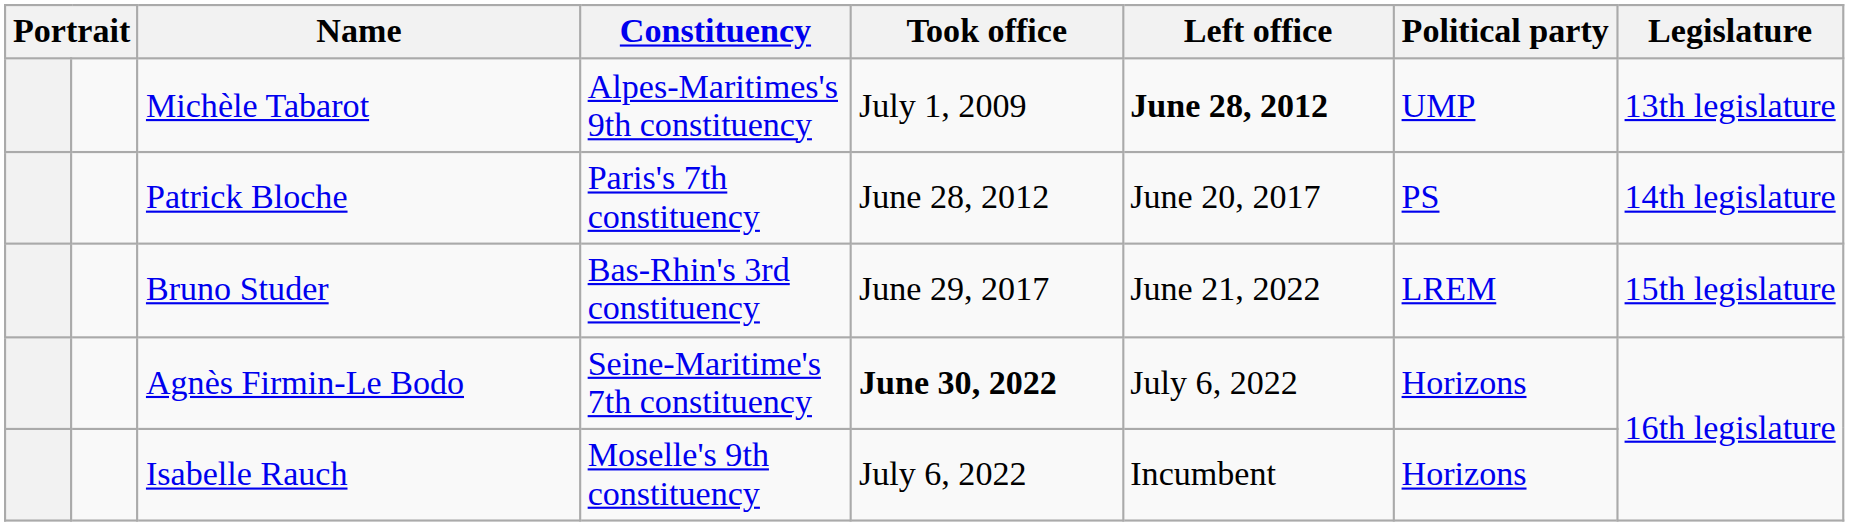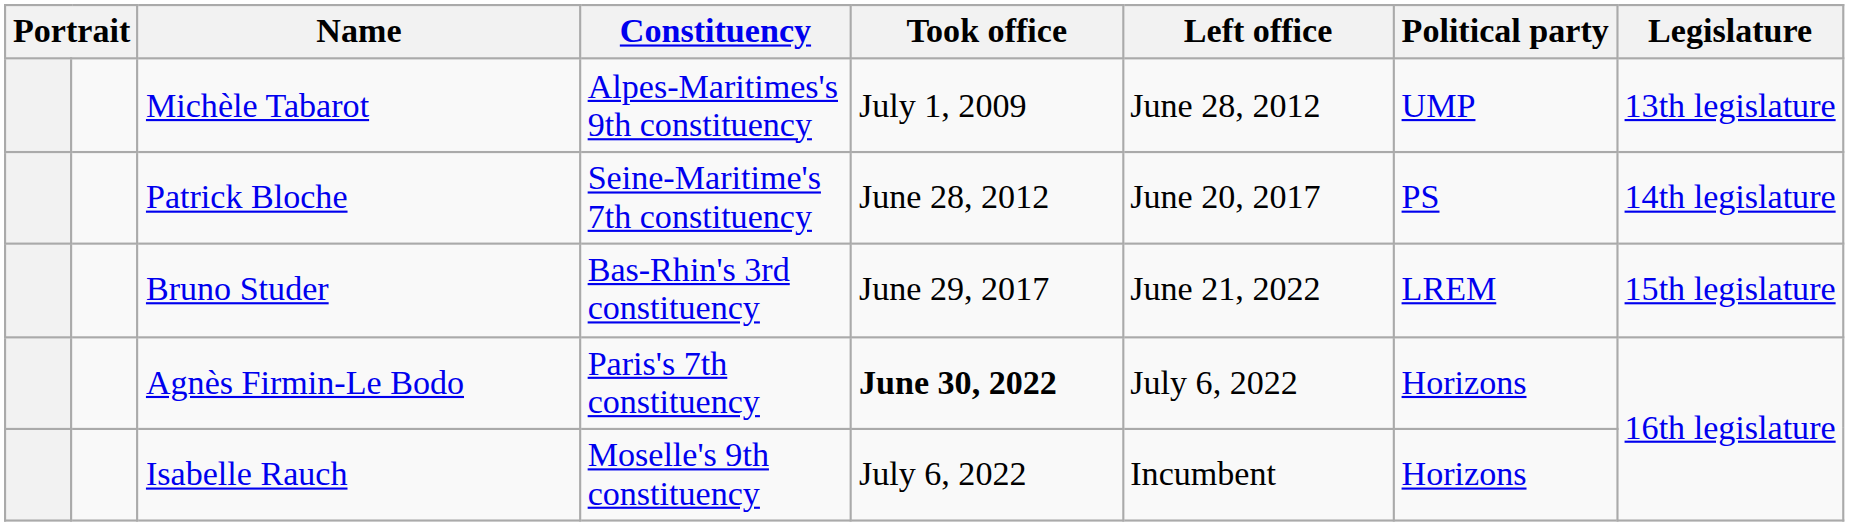(1229, 104) bold -> (1225, 104) normal
(674, 197) Paris's 7th constituency -> (704, 197) Seine-Maritime's 7th constituency
(704, 381) Seine-Maritime's 7th constituency -> (674, 381) Paris's 7th constituency
